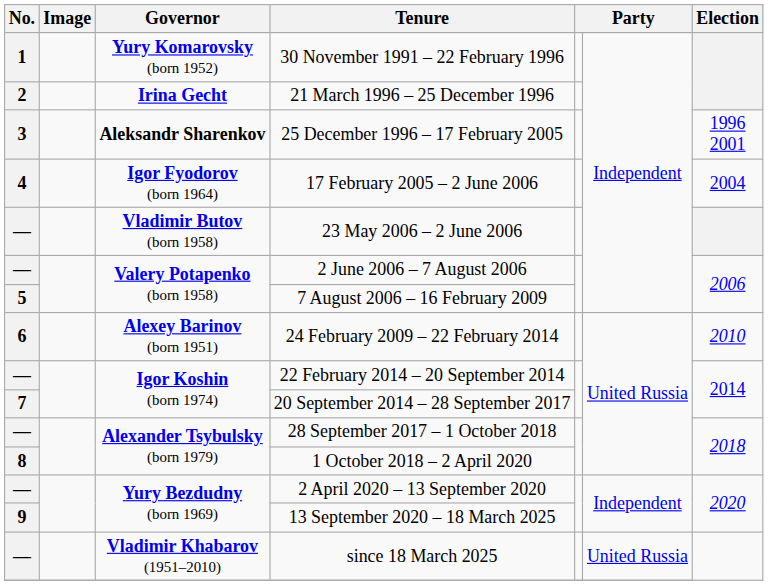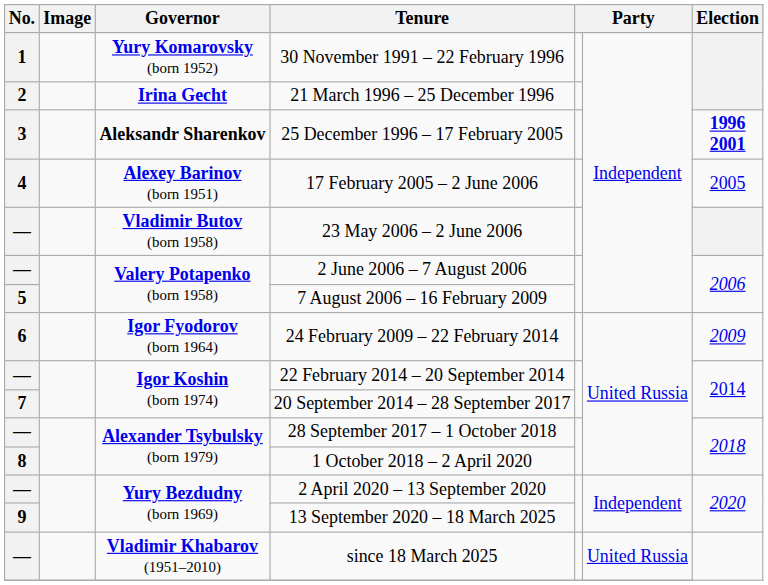(728, 134) normal -> (728, 134) bold
(182, 182) Igor Fyodorov (born 1964) -> (182, 182) Alexey Barinov (born 1951)
(728, 182) 2004 -> (728, 182) 2005
(182, 336) Alexey Barinov (born 1951) -> (182, 336) Igor Fyodorov (born 1964)
(728, 336) 2010 -> (728, 336) 2009
